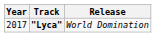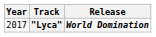(108, 25) normal -> (108, 25) bold
